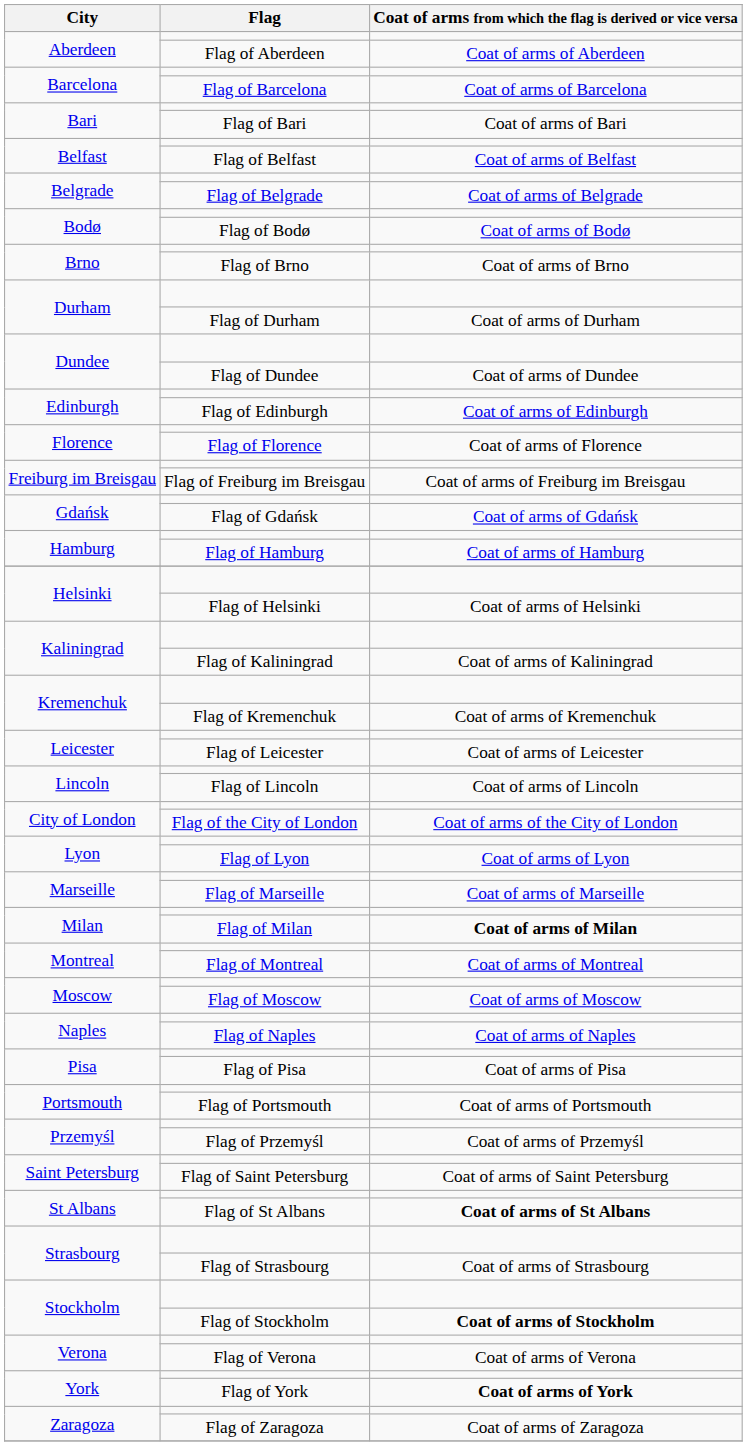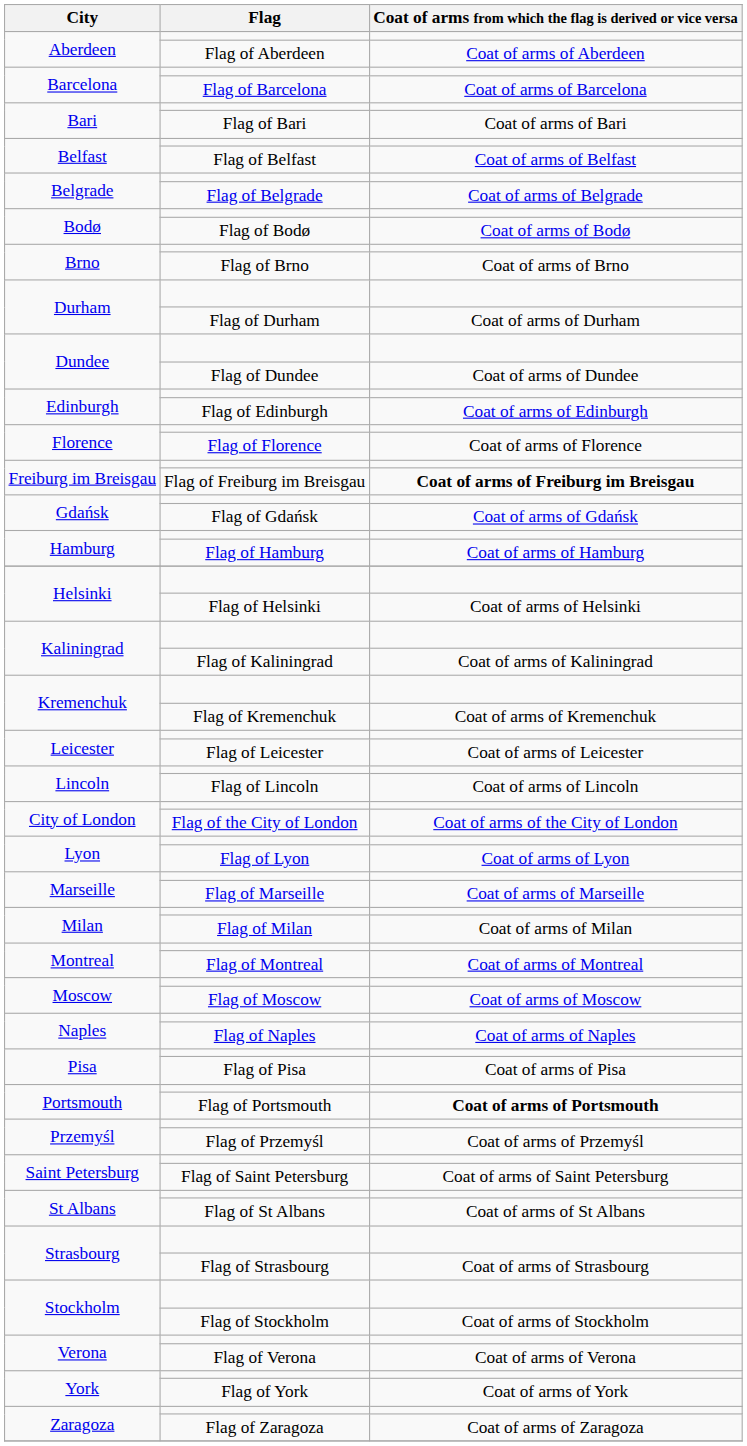(555, 481) normal -> (555, 481) bold
(555, 928) bold -> (555, 928) normal
(555, 1105) normal -> (555, 1105) bold
(555, 1211) bold -> (555, 1211) normal
(555, 1321) bold -> (555, 1321) normal
(555, 1392) bold -> (555, 1392) normal
